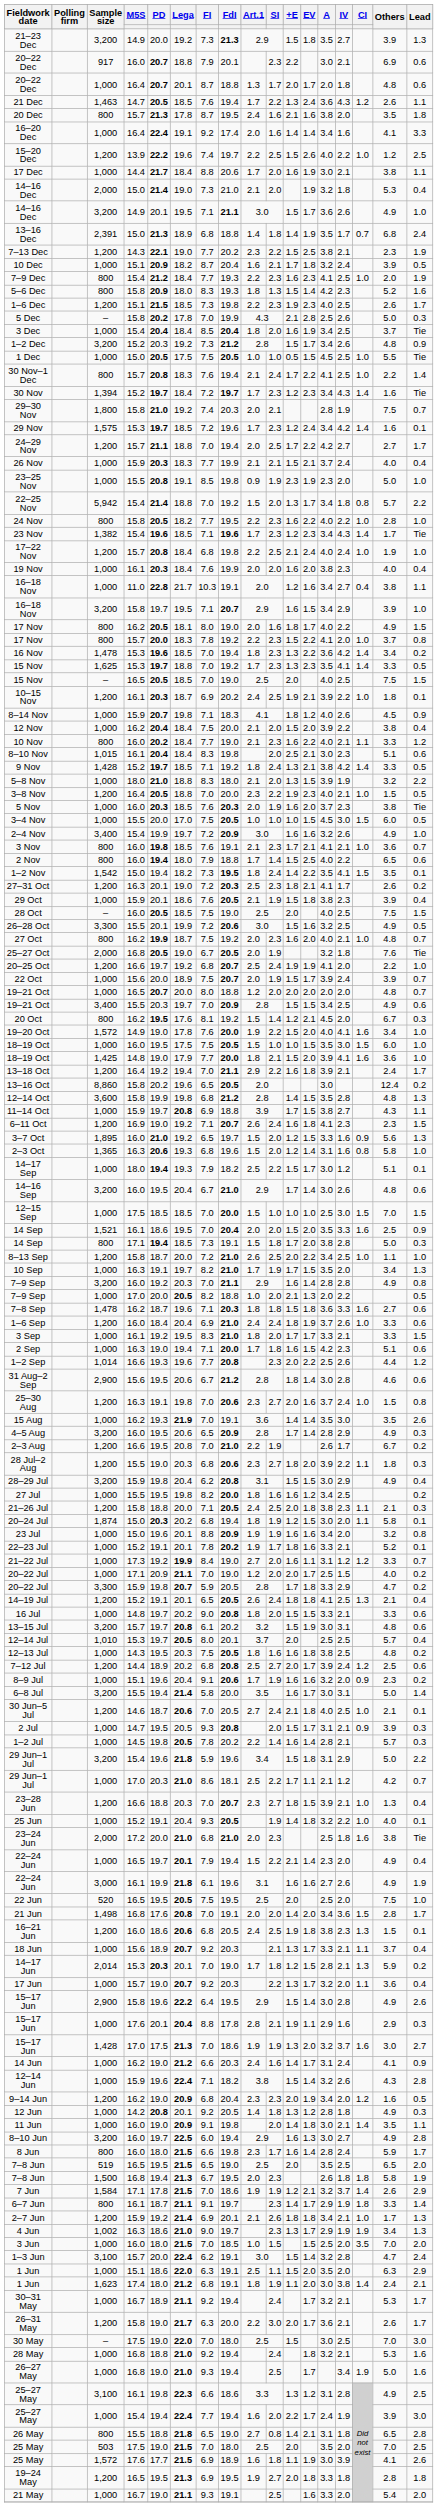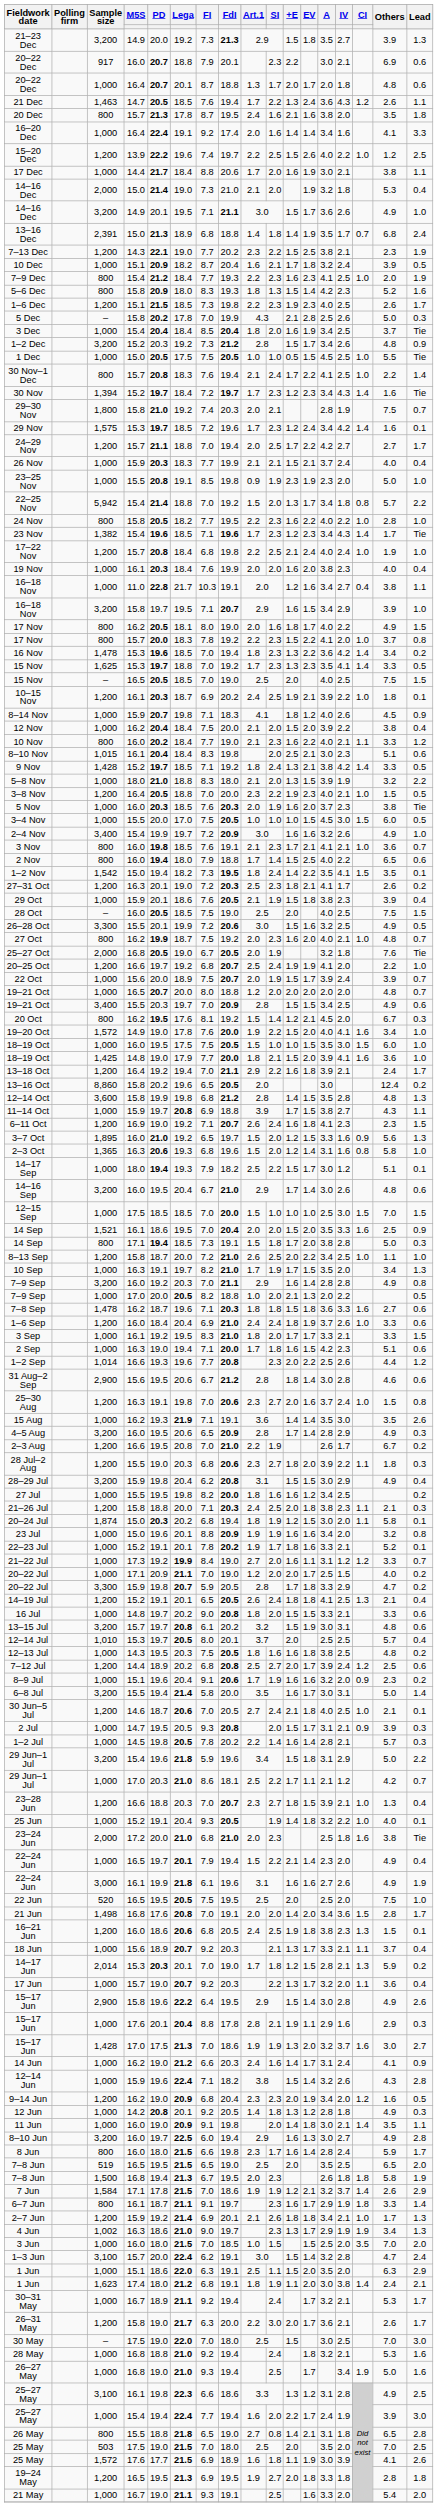(207, 1419) 7.0 -> (207, 1419) 7.1
(230, 1508) 20.5 -> (230, 1508) 20.3
(292, 2204) 1.4 -> (292, 2204) 1.6
